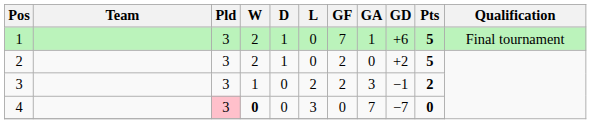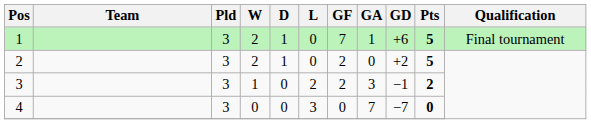(226, 107) pink background -> (226, 107) no background
(255, 107) bold -> (255, 107) normal
